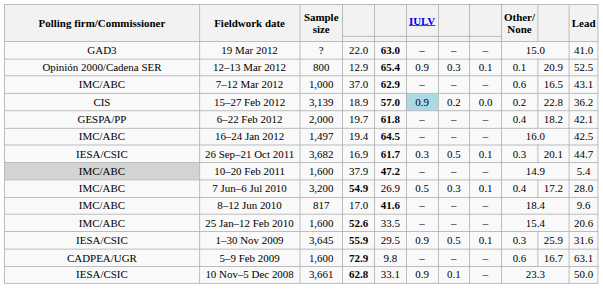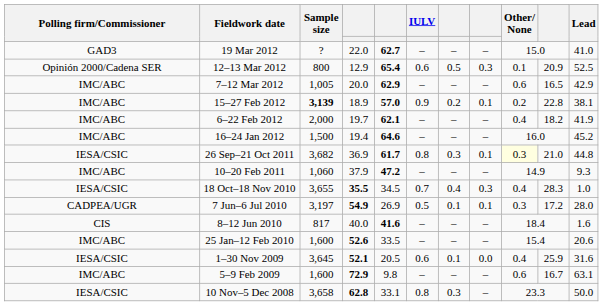(390, 50) 63.0 -> (390, 50) 62.7
(422, 68) 0.9 -> (422, 68) 0.6
(454, 68) 0.3 -> (454, 68) 0.5
(486, 68) 0.1 -> (486, 68) 0.3
(321, 85) 1,000 -> (321, 85) 1,005
(359, 85) 37.0 -> (359, 85) 20.0
(584, 85) 43.1 -> (584, 85) 42.9
(102, 102) CIS -> (102, 102) IMC/ABC
(321, 102) normal -> (321, 102) bold
(422, 102) lightblue background -> (422, 102) no background
(486, 102) 0.0 -> (486, 102) 0.1
(584, 102) 36.2 -> (584, 102) 38.1
(102, 120) GESPA/PP -> (102, 120) IMC/ABC
(390, 120) 61.8 -> (390, 120) 62.1
(584, 120) 42.1 -> (584, 120) 41.9
(321, 137) 1,497 -> (321, 137) 1,500
(390, 137) 64.5 -> (390, 137) 64.6
(584, 137) 42.5 -> (584, 137) 45.2
(359, 154) 16.9 -> (359, 154) 36.9
(422, 154) 0.3 -> (422, 154) 0.8
(454, 154) 0.5 -> (454, 154) 0.3
(519, 154) no background -> (519, 154) lightyellow background
(553, 154) 20.1 -> (553, 154) 21.0
(584, 154) 44.7 -> (584, 154) 44.8
(102, 171) lightgrey background -> (102, 171) no background
(321, 171) 1,600 -> (321, 171) 1,060
(584, 171) 5.4 -> (584, 171) 9.3
+ row: (250, 189)
(102, 189) IMC/ABC -> (102, 206) CADPEA/UGR
(321, 189) 3,200 -> (321, 206) 3,197
(454, 189) 0.3 -> (454, 206) 0.1
(519, 189) 0.4 -> (519, 206) 0.3
(102, 206) IMC/ABC -> (102, 223) CIS
(359, 206) 17.0 -> (359, 223) 40.0
(584, 206) 9.6 -> (584, 223) 1.6
(359, 241) 55.9 -> (359, 258) 52.1
(390, 241) 29.5 -> (390, 258) 20.5
(422, 241) 0.9 -> (422, 258) 0.6
(454, 241) 0.5 -> (454, 258) 0.1
(486, 241) 0.1 -> (486, 258) 0.0
(519, 241) 0.3 -> (519, 258) 0.4
(102, 258) CADPEA/UGR -> (102, 275) IMC/ABC
(321, 275) 3,661 -> (321, 293) 3,658
(422, 275) 0.9 -> (422, 293) 0.8
(454, 275) 0.1 -> (454, 293) 0.3
